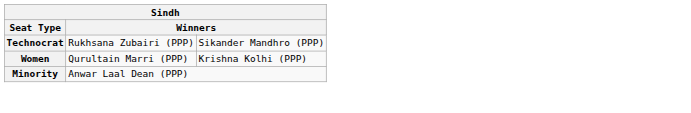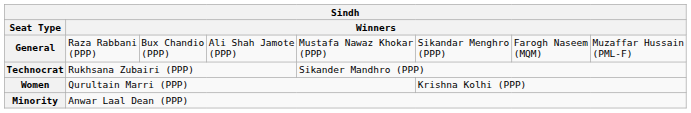+ row: (35, 49)
